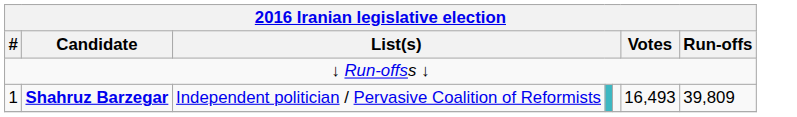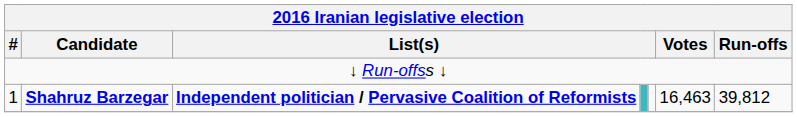(389, 97) normal -> (406, 97) bold
(650, 97) 16,493 -> (685, 97) 16,463
(709, 97) 39,809 -> (744, 97) 39,812
